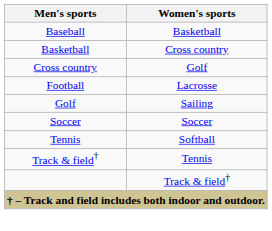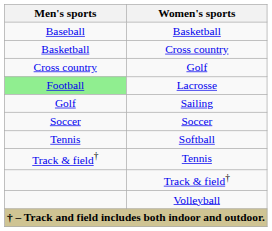(65, 85) no background -> (65, 85) lightgreen background
+ row: (197, 199)
